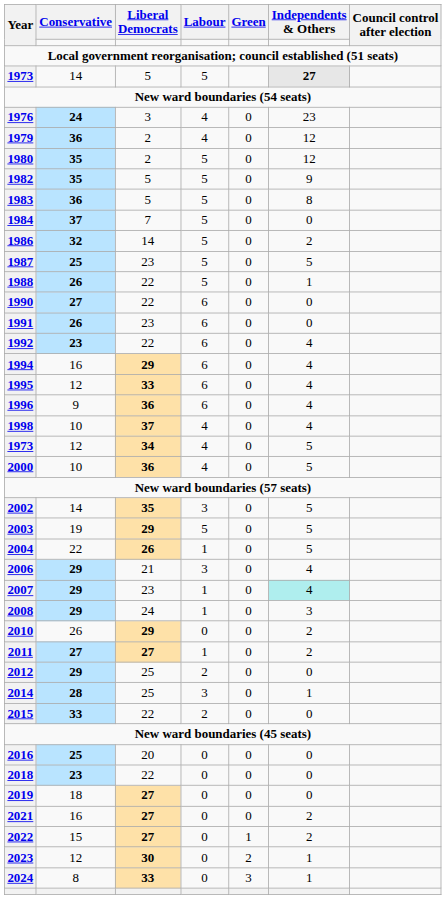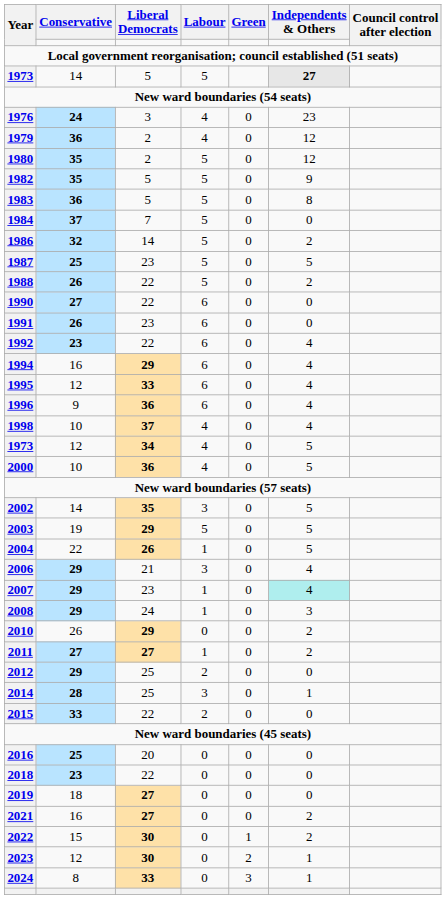(309, 281) 1 -> (309, 281) 2
(148, 836) 27 -> (148, 836) 30
